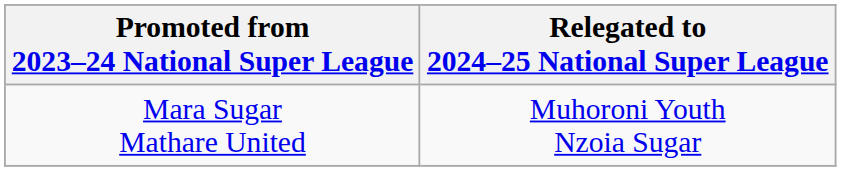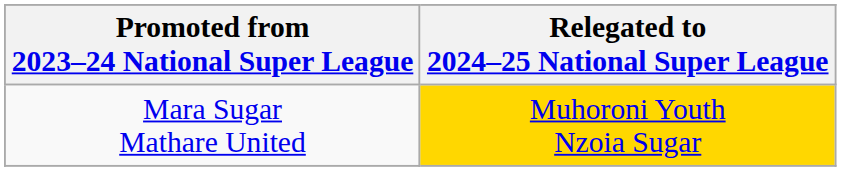(628, 124) no background -> (628, 124) gold background
